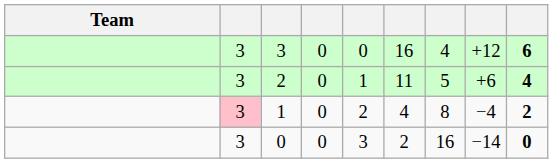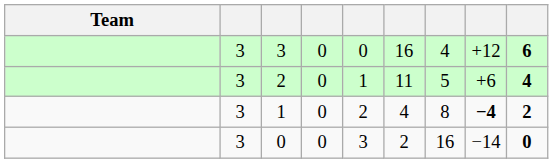(240, 112) pink background -> (240, 112) no background
(486, 112) normal -> (486, 112) bold
